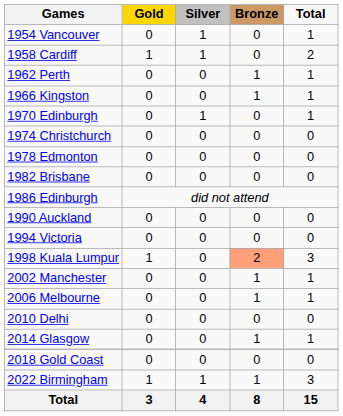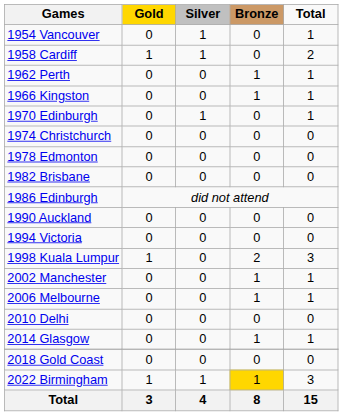(257, 258) lightsalmon background -> (257, 258) no background
(257, 380) no background -> (257, 380) gold background
